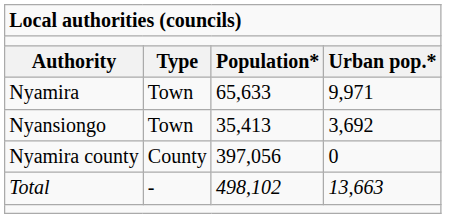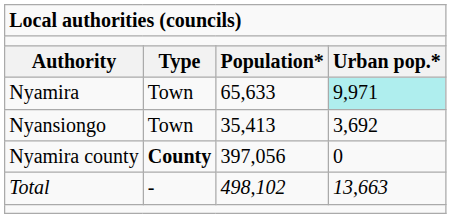(351, 93) no background -> (356, 93) paleturquoise background
(177, 156) normal -> (180, 156) bold
